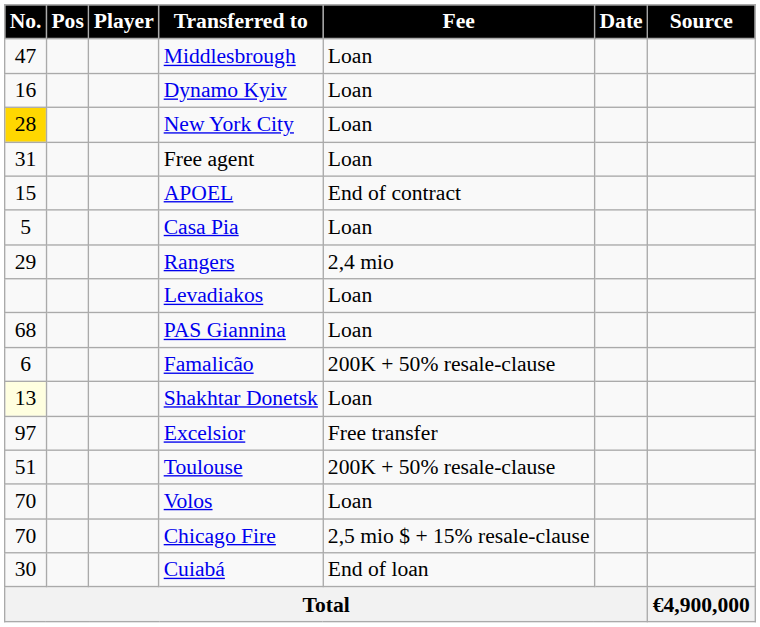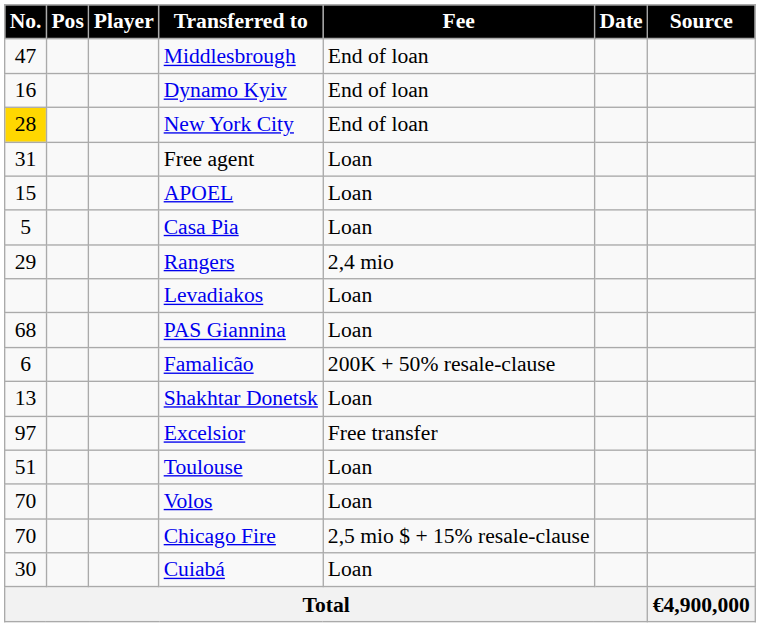(350, 55) Loan -> (378, 55) End of loan
(350, 90) Loan -> (378, 90) End of loan
(350, 124) Loan -> (378, 124) End of loan
(394, 192) End of contract -> (350, 192) Loan
(26, 398) lightyellow background -> (26, 398) no background
(442, 466) 200K + 50% resale-clause -> (350, 466) Loan
(378, 569) End of loan -> (350, 569) Loan
